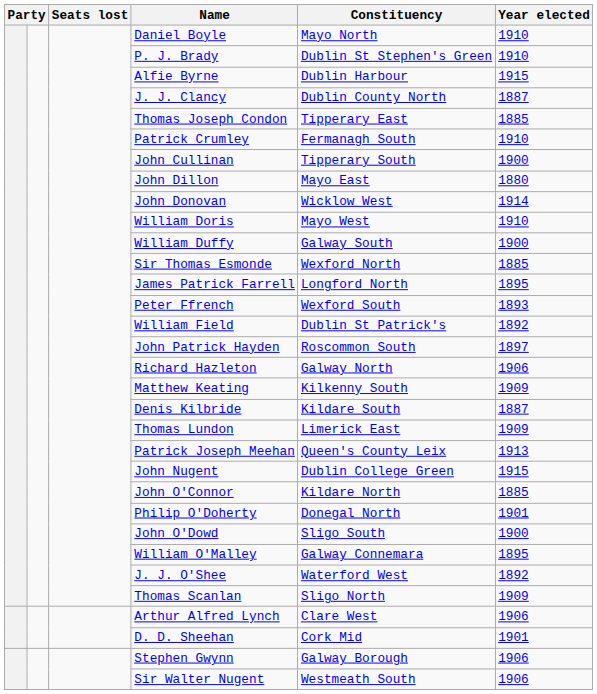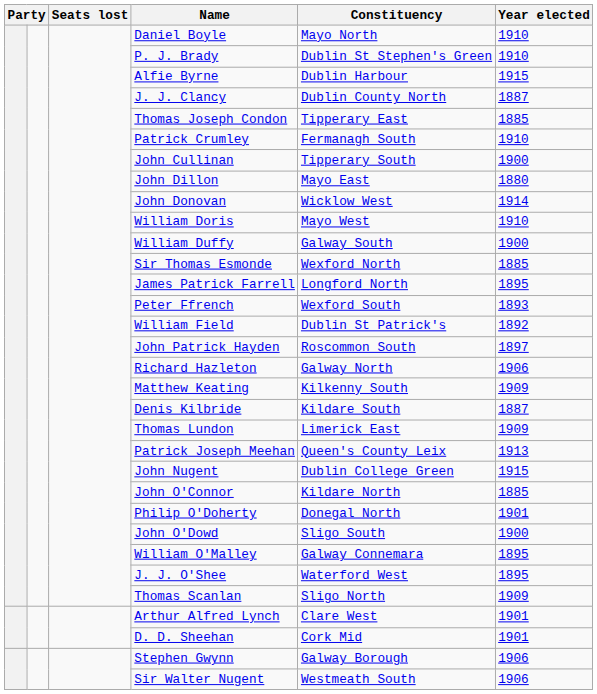(513, 575) 1892 -> (513, 575) 1895
(513, 617) 1906 -> (513, 617) 1901
